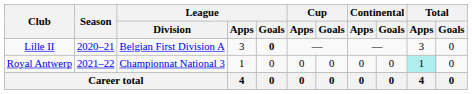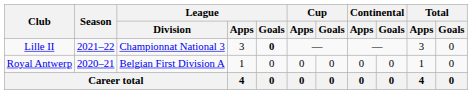(96, 47) 2020–21 -> (96, 47) 2021–22
(172, 47) Belgian First Division A -> (172, 47) Championnat National 3
(96, 64) 2021–22 -> (96, 64) 2020–21
(172, 64) Championnat National 3 -> (172, 64) Belgian First Division A
(421, 64) paleturquoise background -> (421, 64) no background
